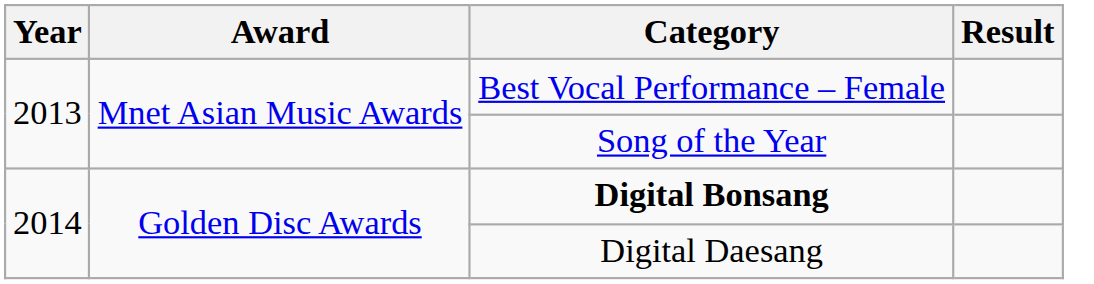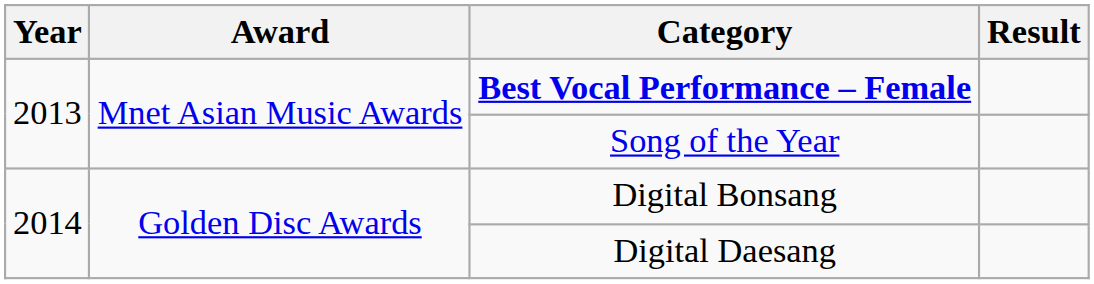(712, 86) normal -> (725, 86) bold
(712, 195) bold -> (725, 195) normal
